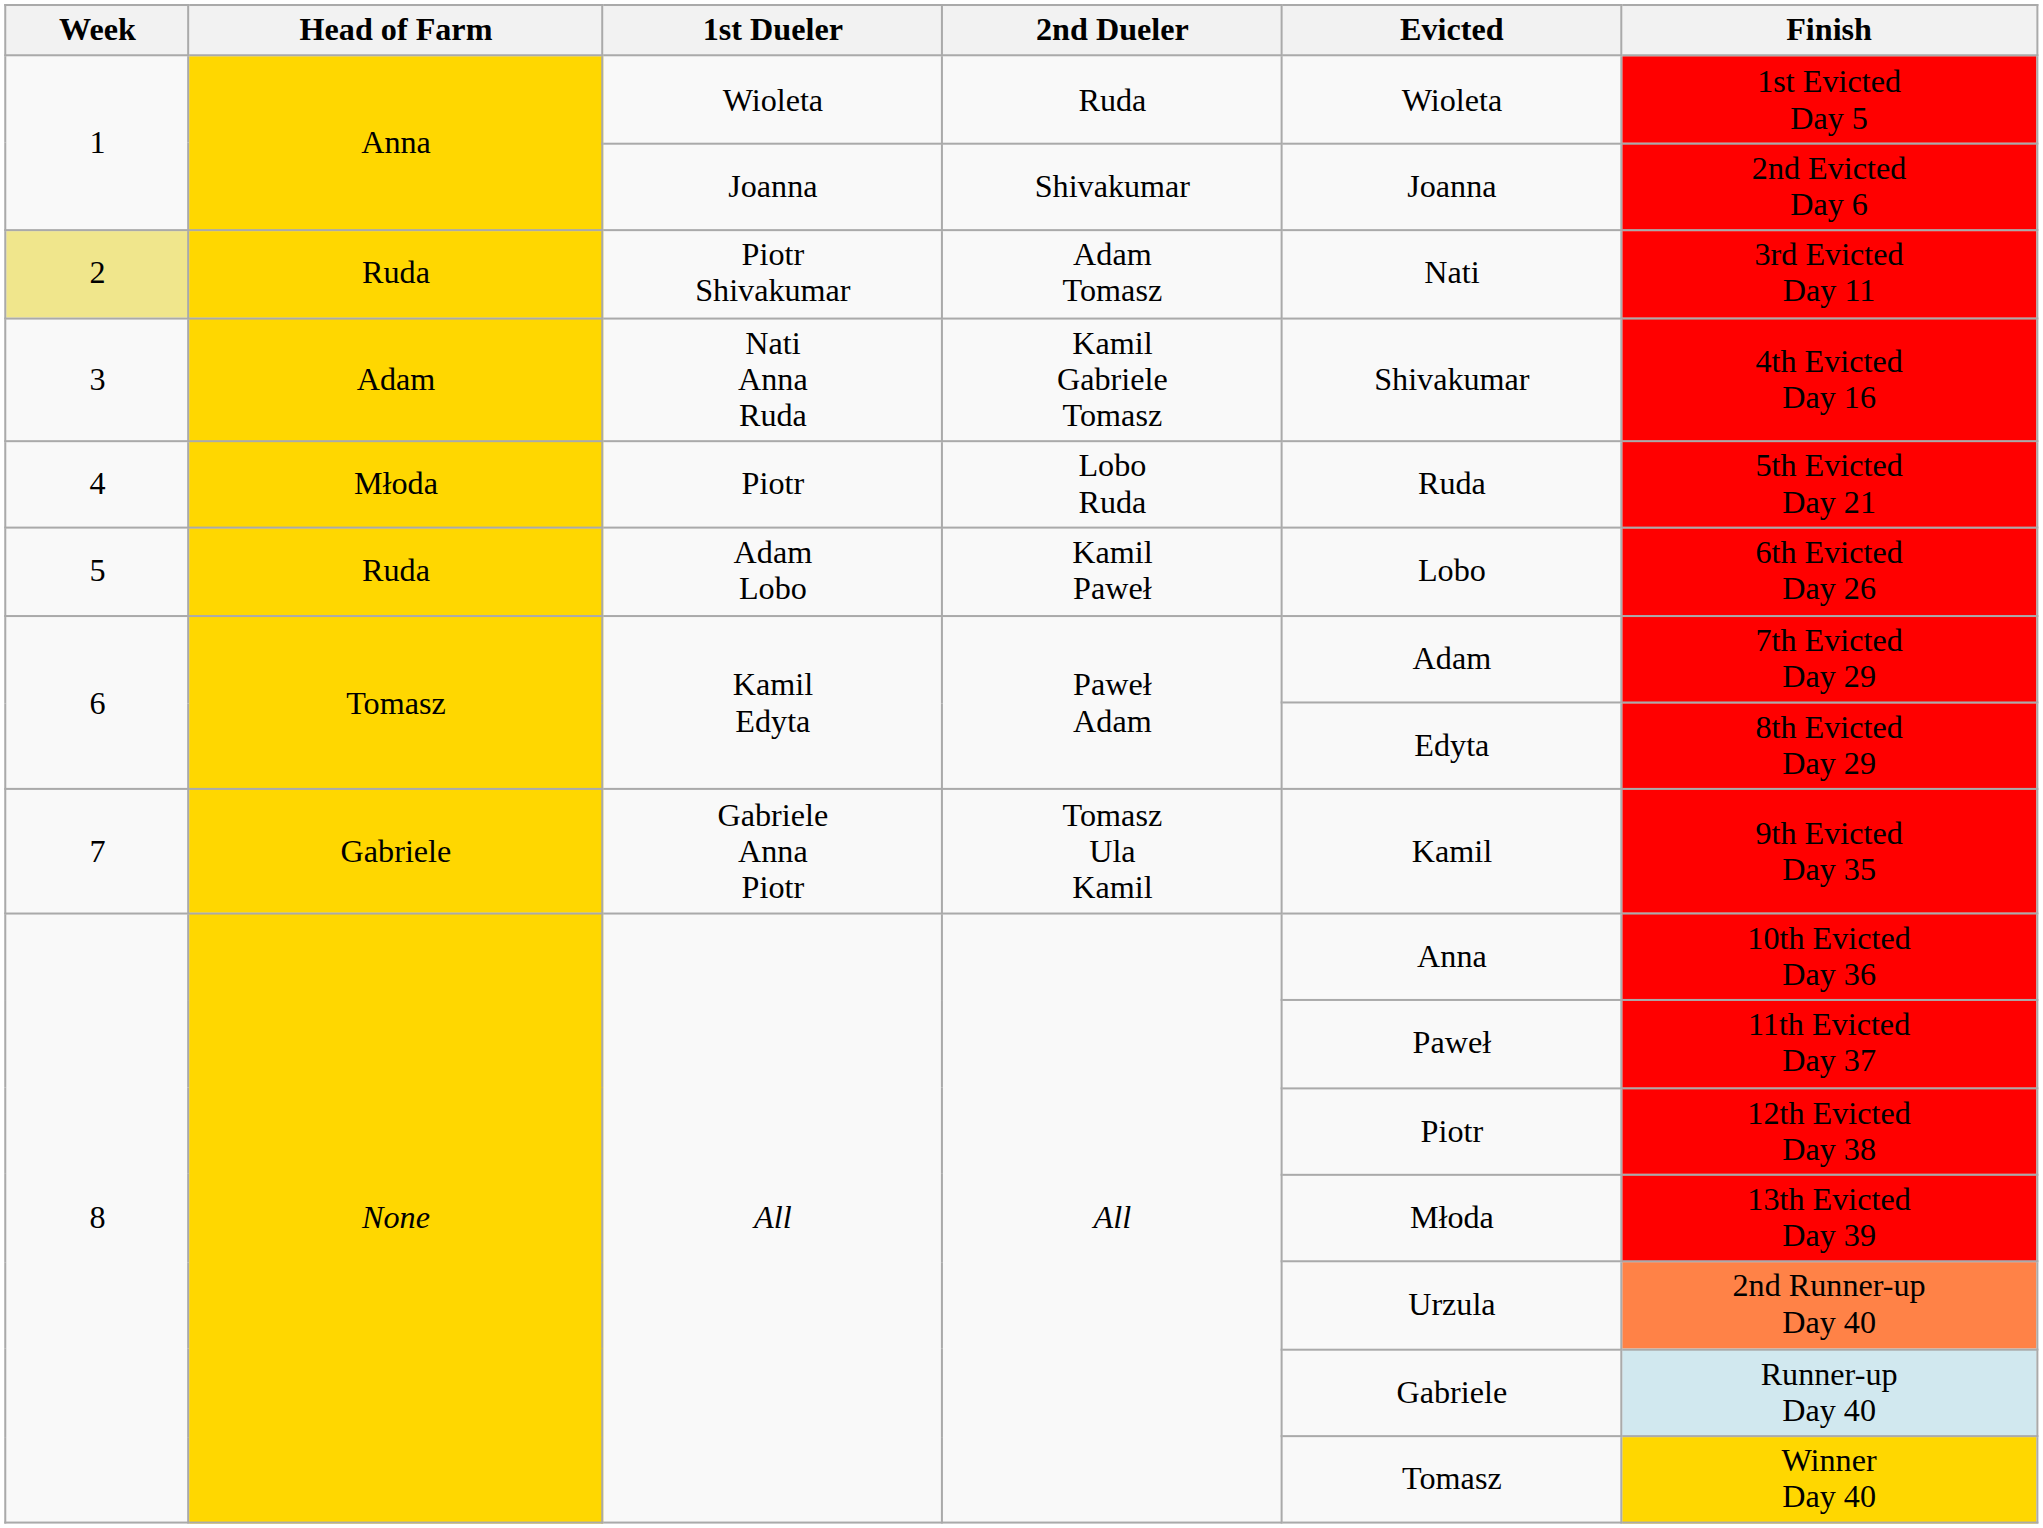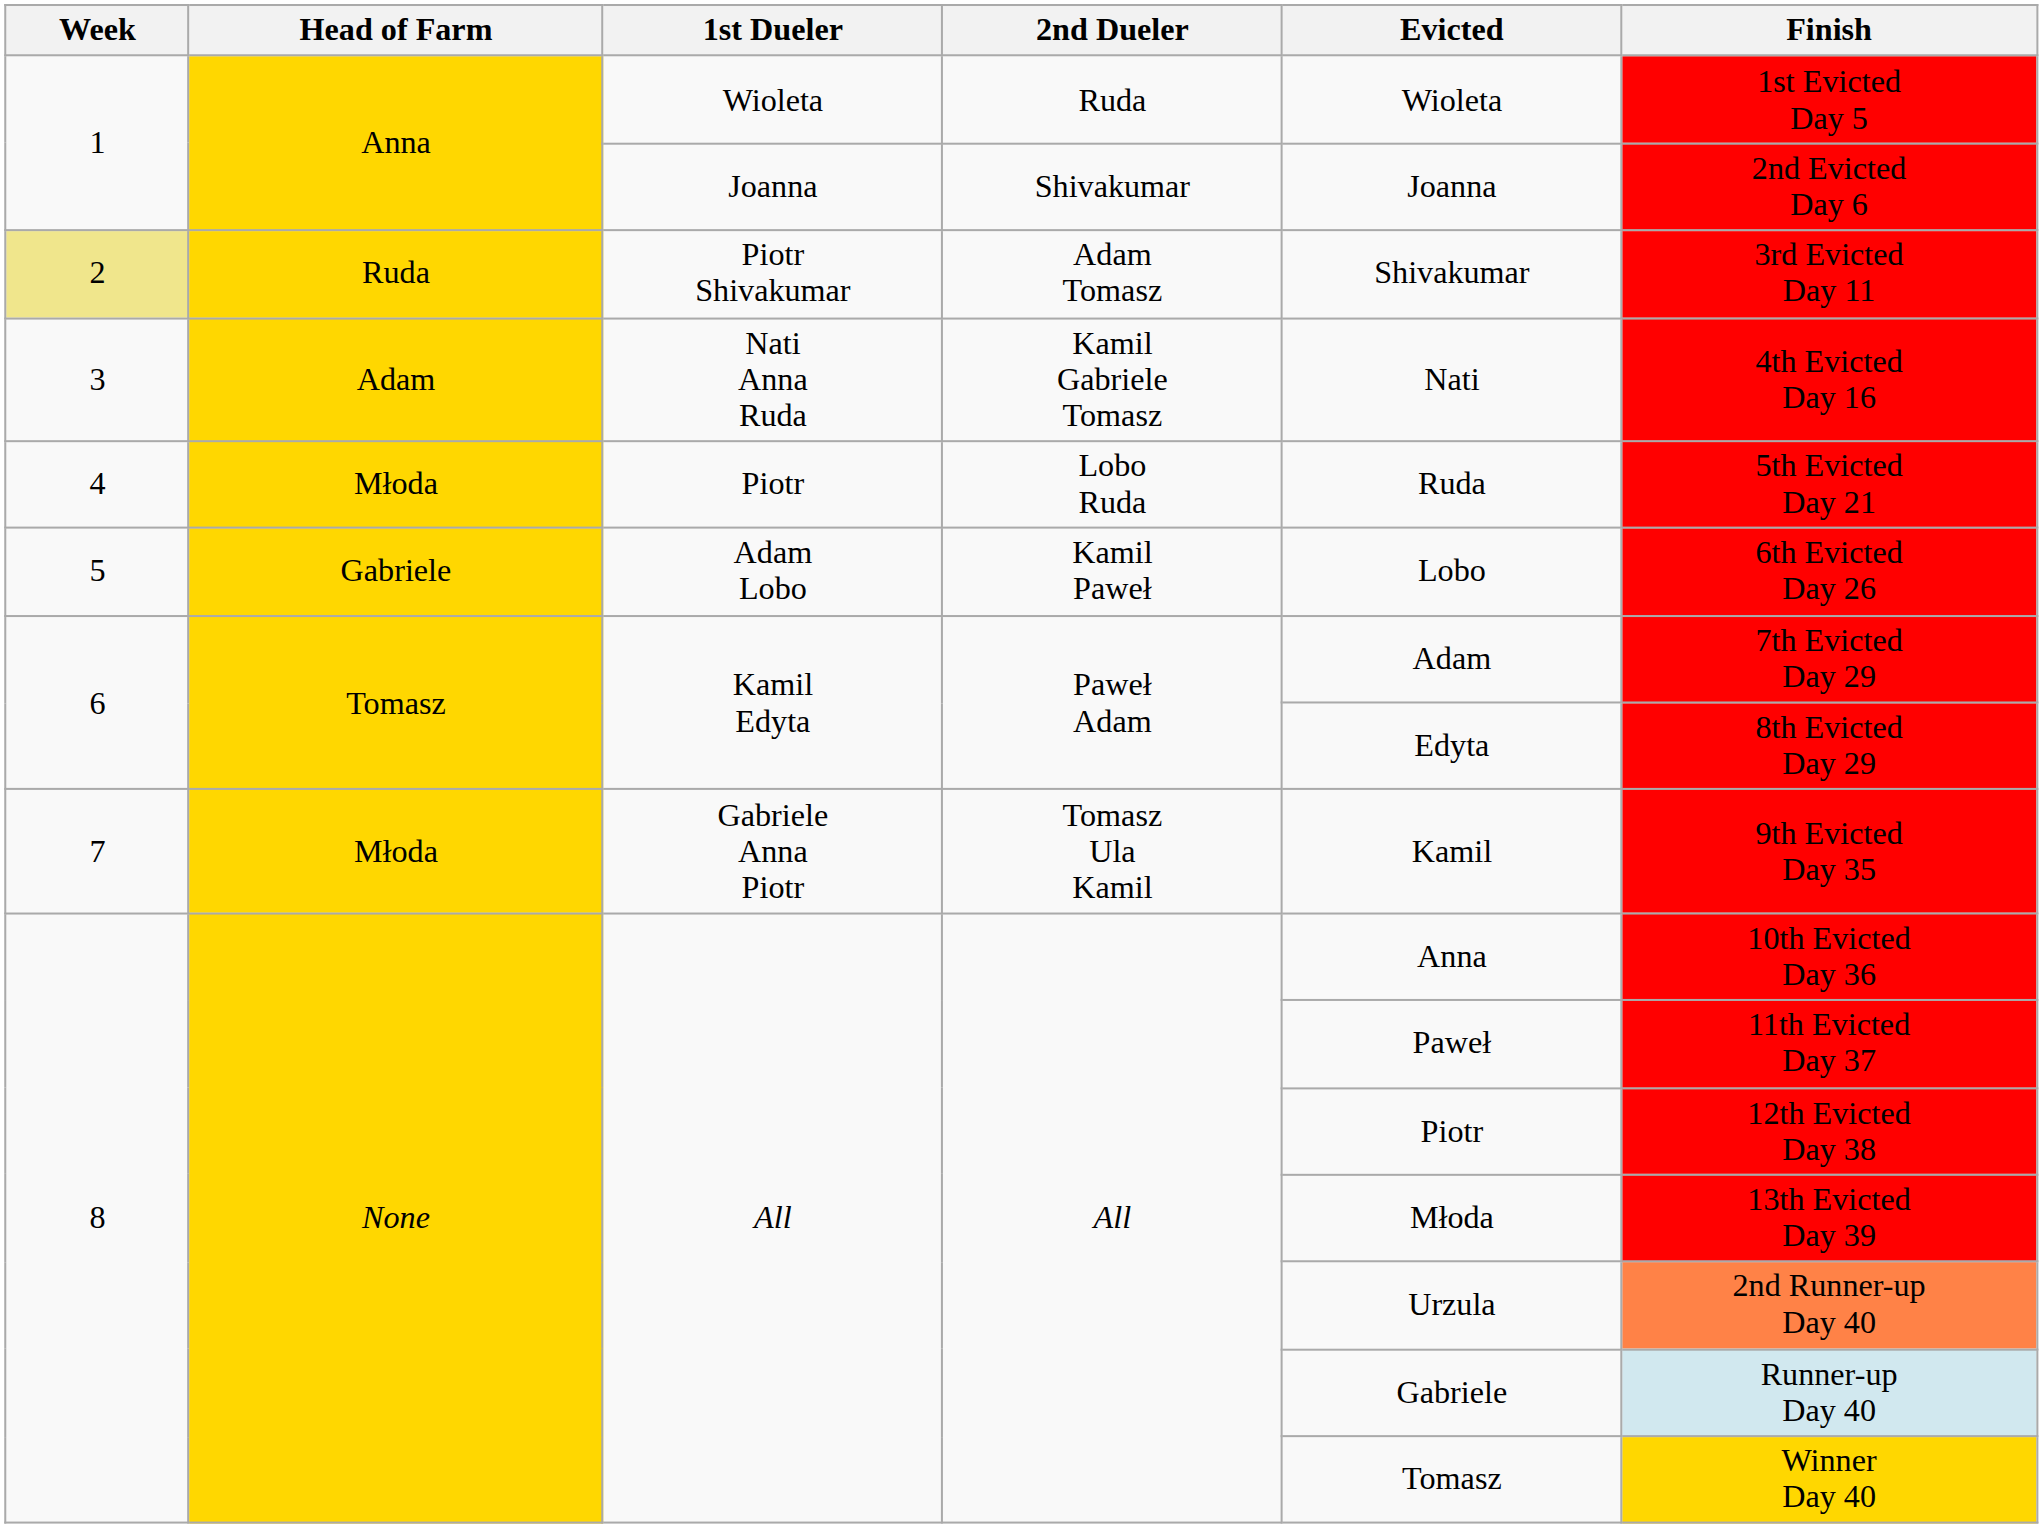(1452, 273) Nati -> (1452, 273) Shivakumar
(1452, 378) Shivakumar -> (1452, 378) Nati
(396, 571) Ruda -> (396, 571) Gabriele
(396, 850) Gabriele -> (396, 850) Młoda
